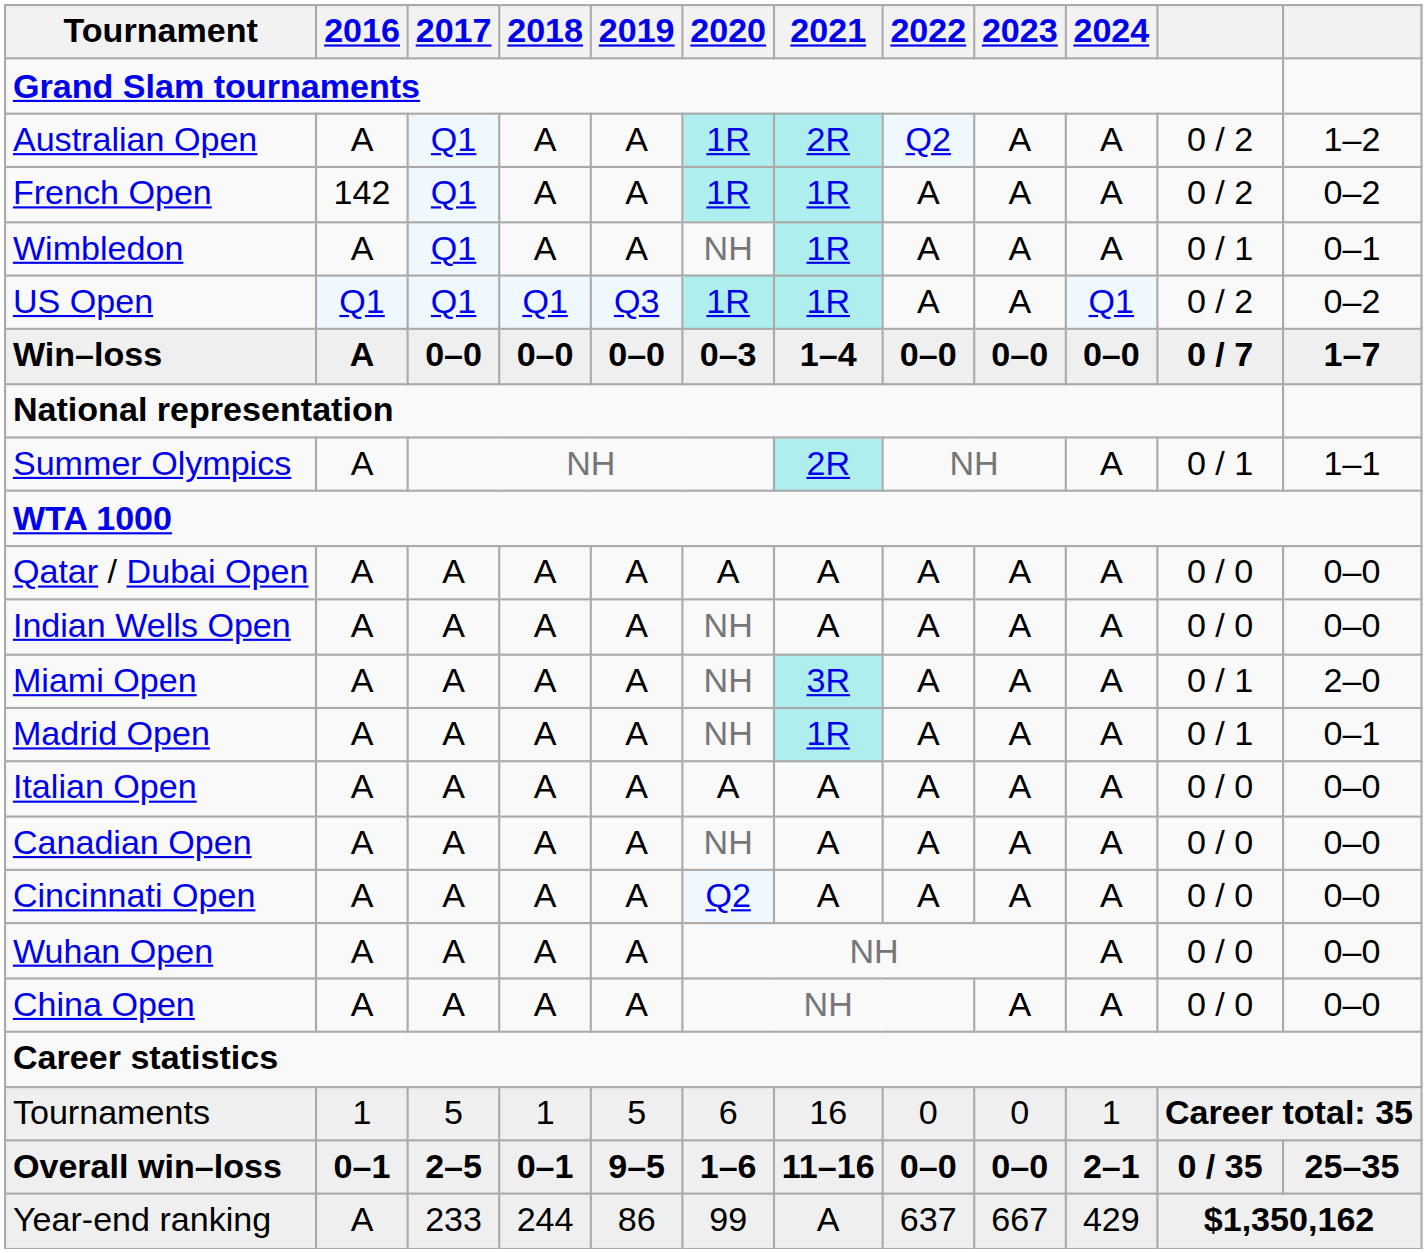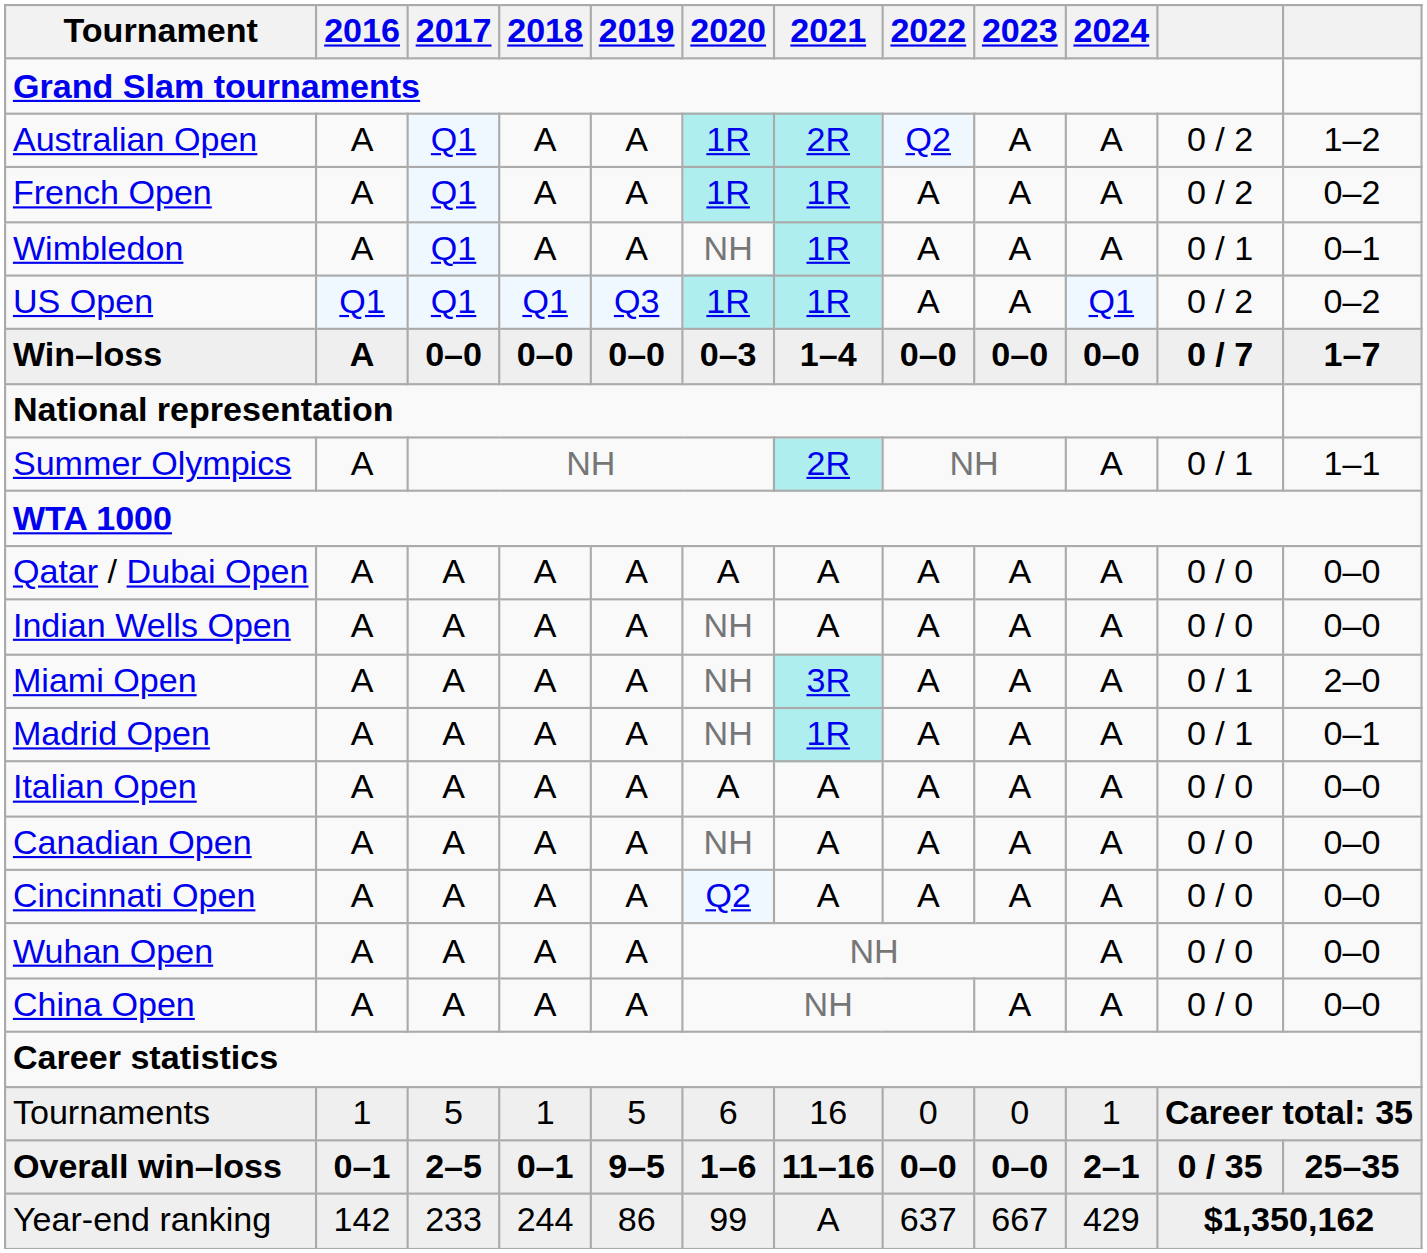(362, 193) 142 -> (362, 193) A
(362, 1220) A -> (362, 1220) 142
